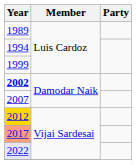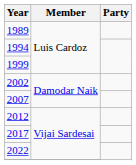(18, 82) bold -> (18, 82) normal
(18, 116) gold background -> (18, 116) no background
(18, 133) lightsalmon background -> (18, 133) no background
(18, 151) lavender background -> (18, 151) no background
